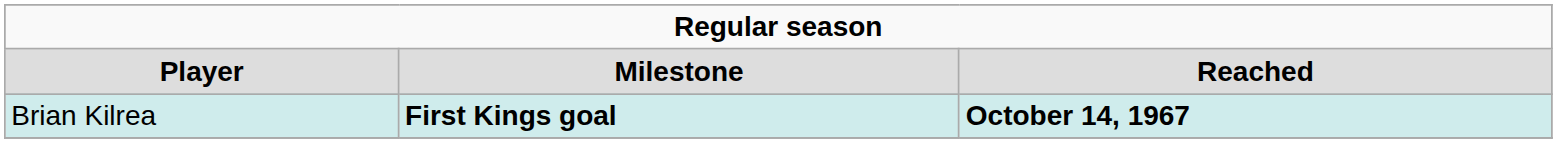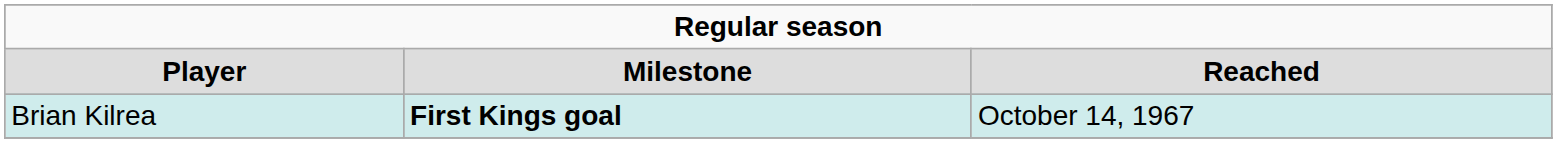(1078, 115) bold -> (1086, 115) normal
